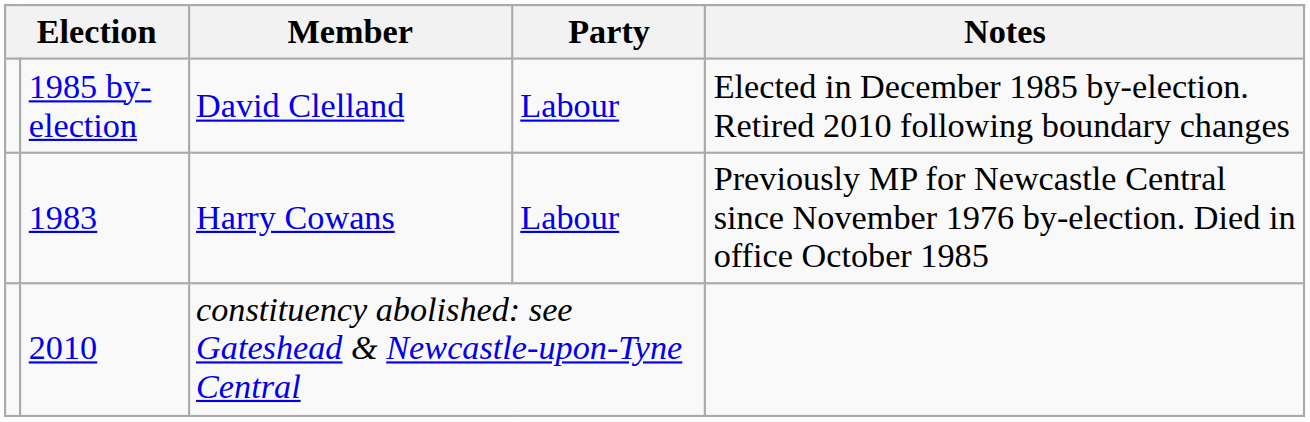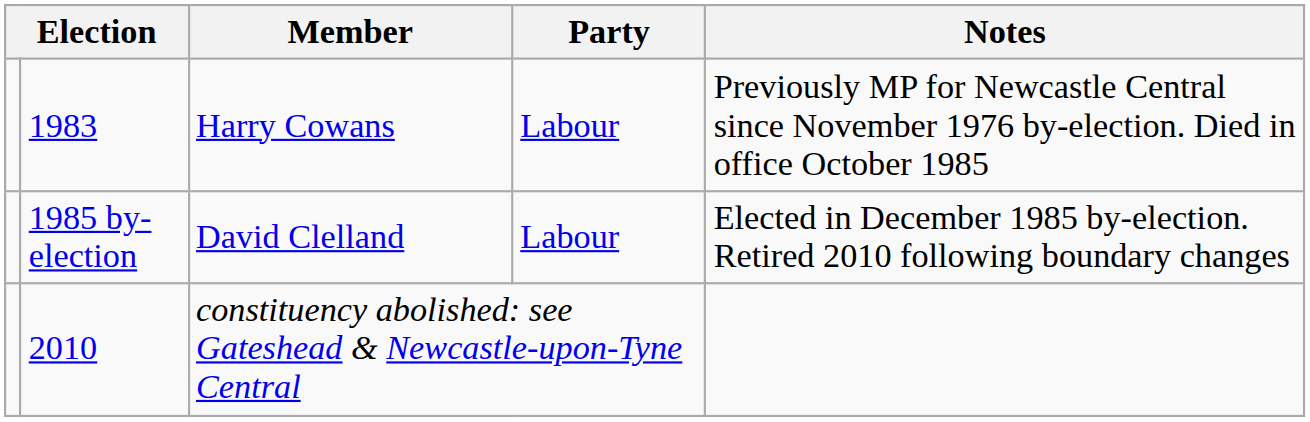rows swapped: (295, 217) <-> (300, 105)
